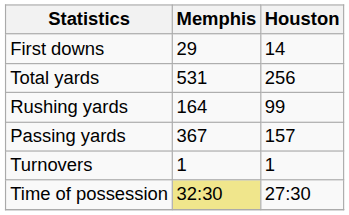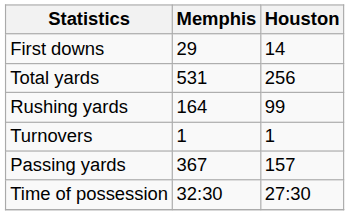rows swapped: (68, 136) <-> (51, 165)
(200, 194) khaki background -> (200, 194) no background
